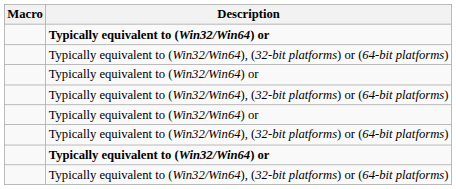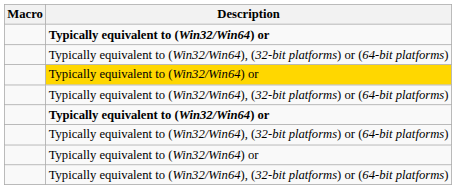(154, 74) no background -> (154, 74) gold background
(154, 114) normal -> (159, 114) bold
(159, 154) bold -> (154, 154) normal
